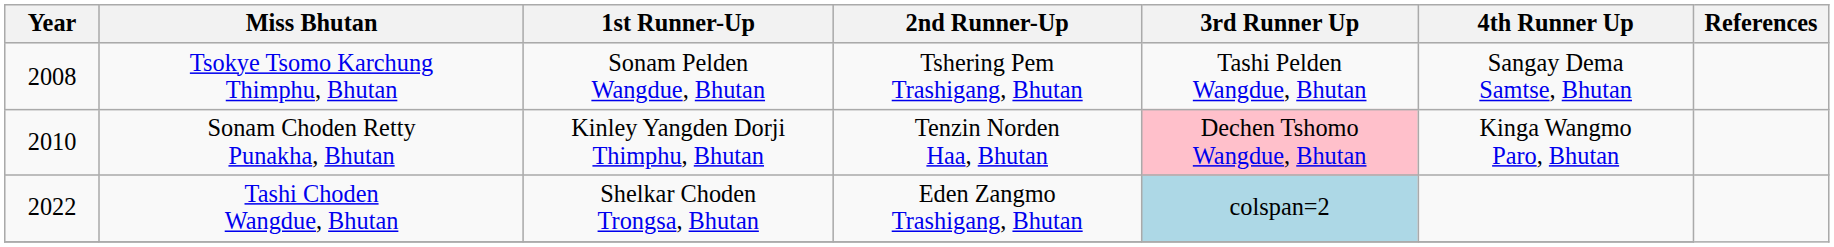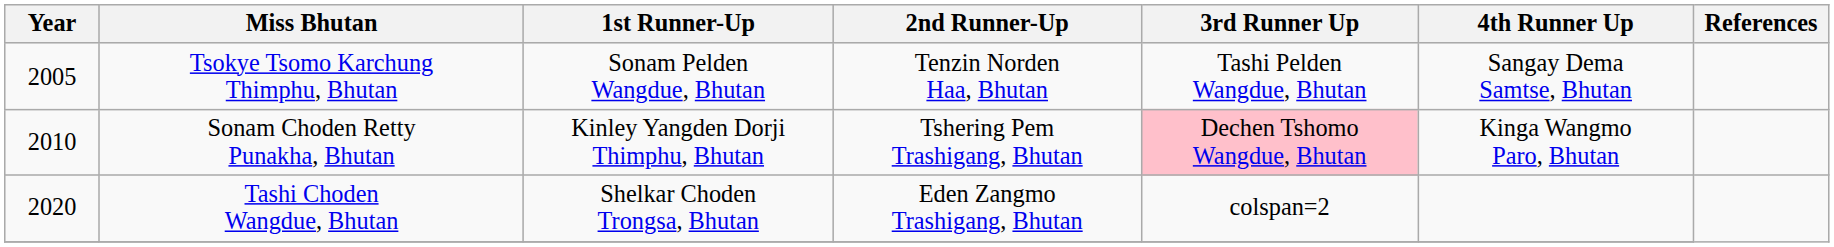(52, 76) 2008 -> (52, 76) 2005
(987, 76) Tshering Pem Trashigang, Bhutan -> (987, 76) Tenzin Norden Haa, Bhutan
(987, 141) Tenzin Norden Haa, Bhutan -> (987, 141) Tshering Pem Trashigang, Bhutan
(52, 207) 2022 -> (52, 207) 2020
(1280, 207) lightblue background -> (1280, 207) no background
